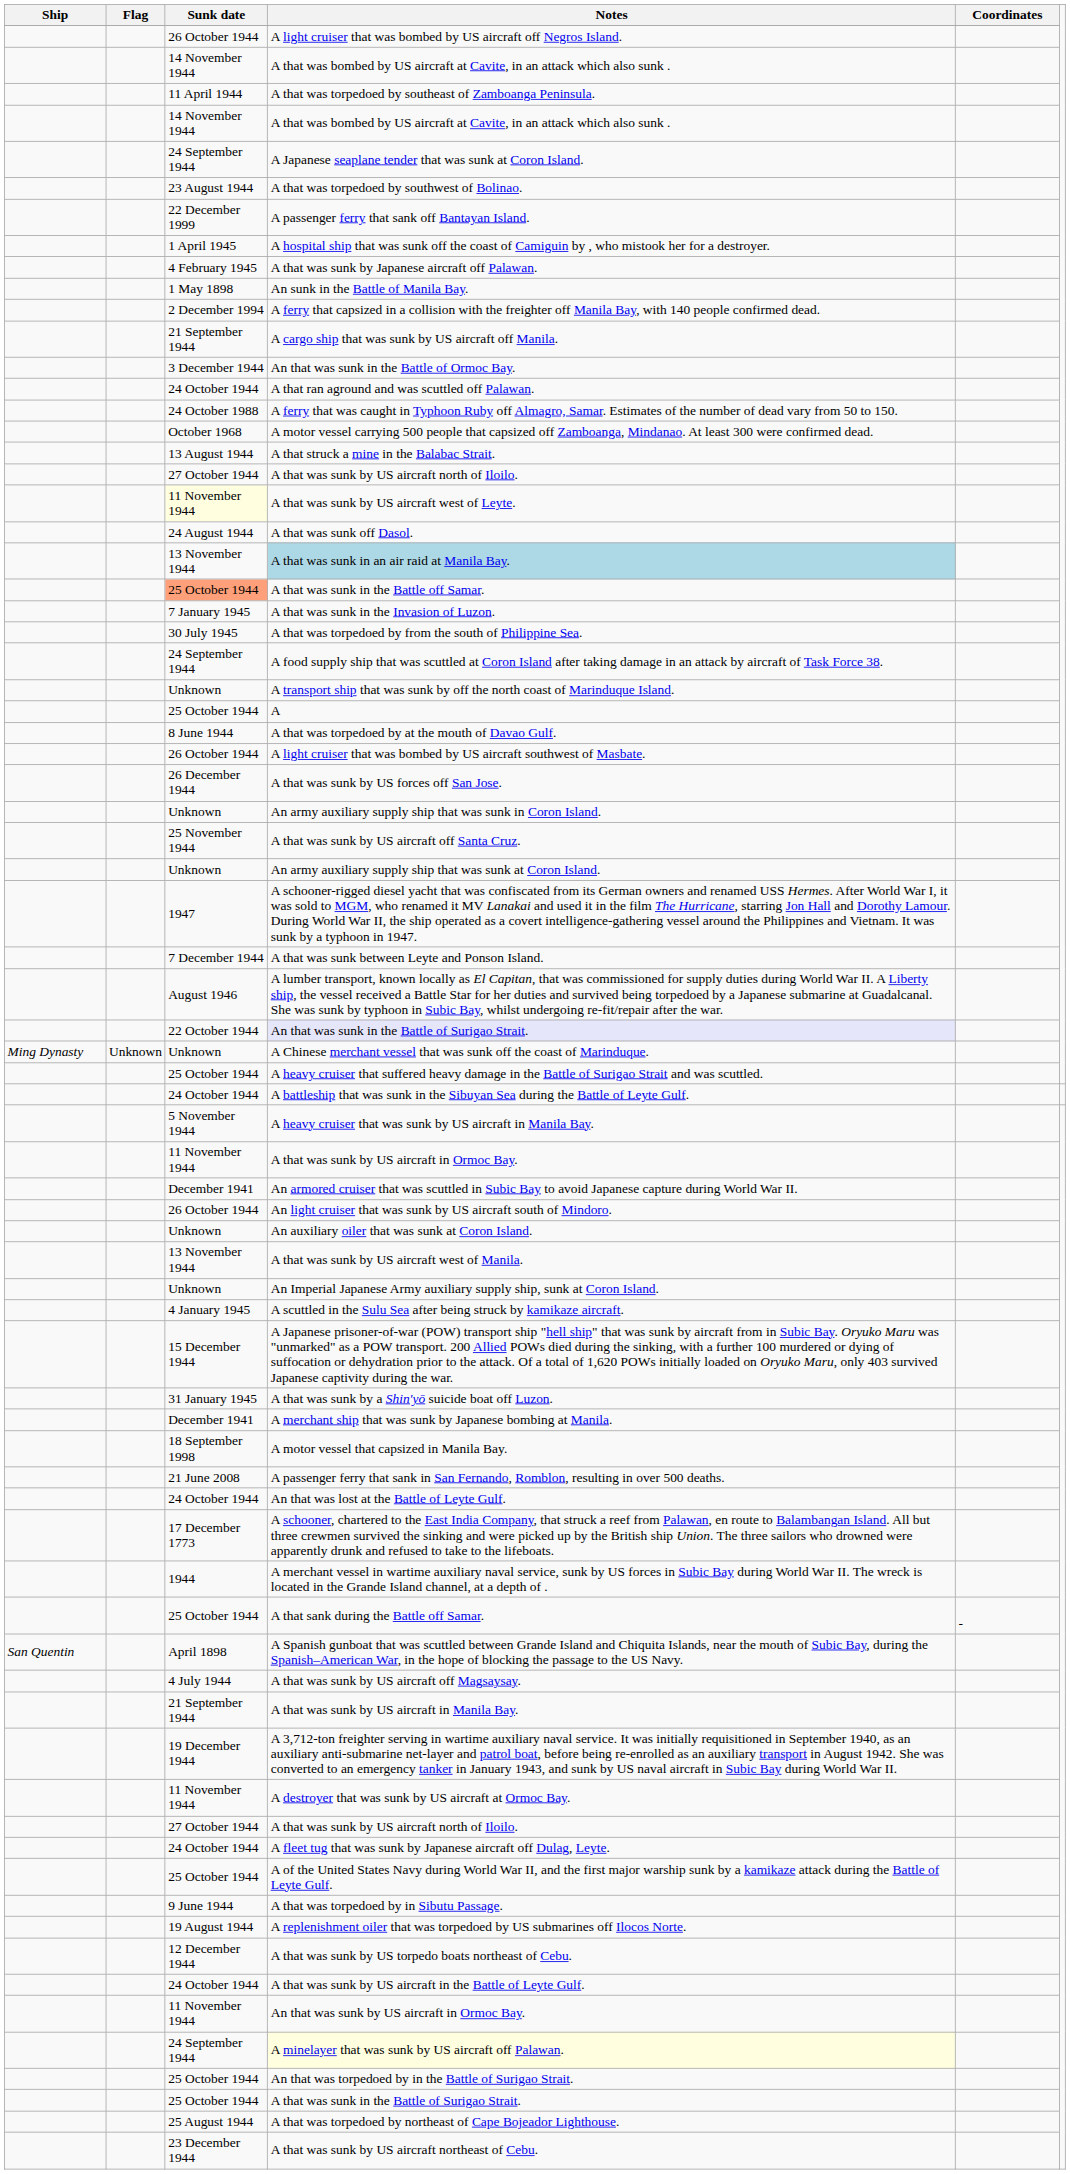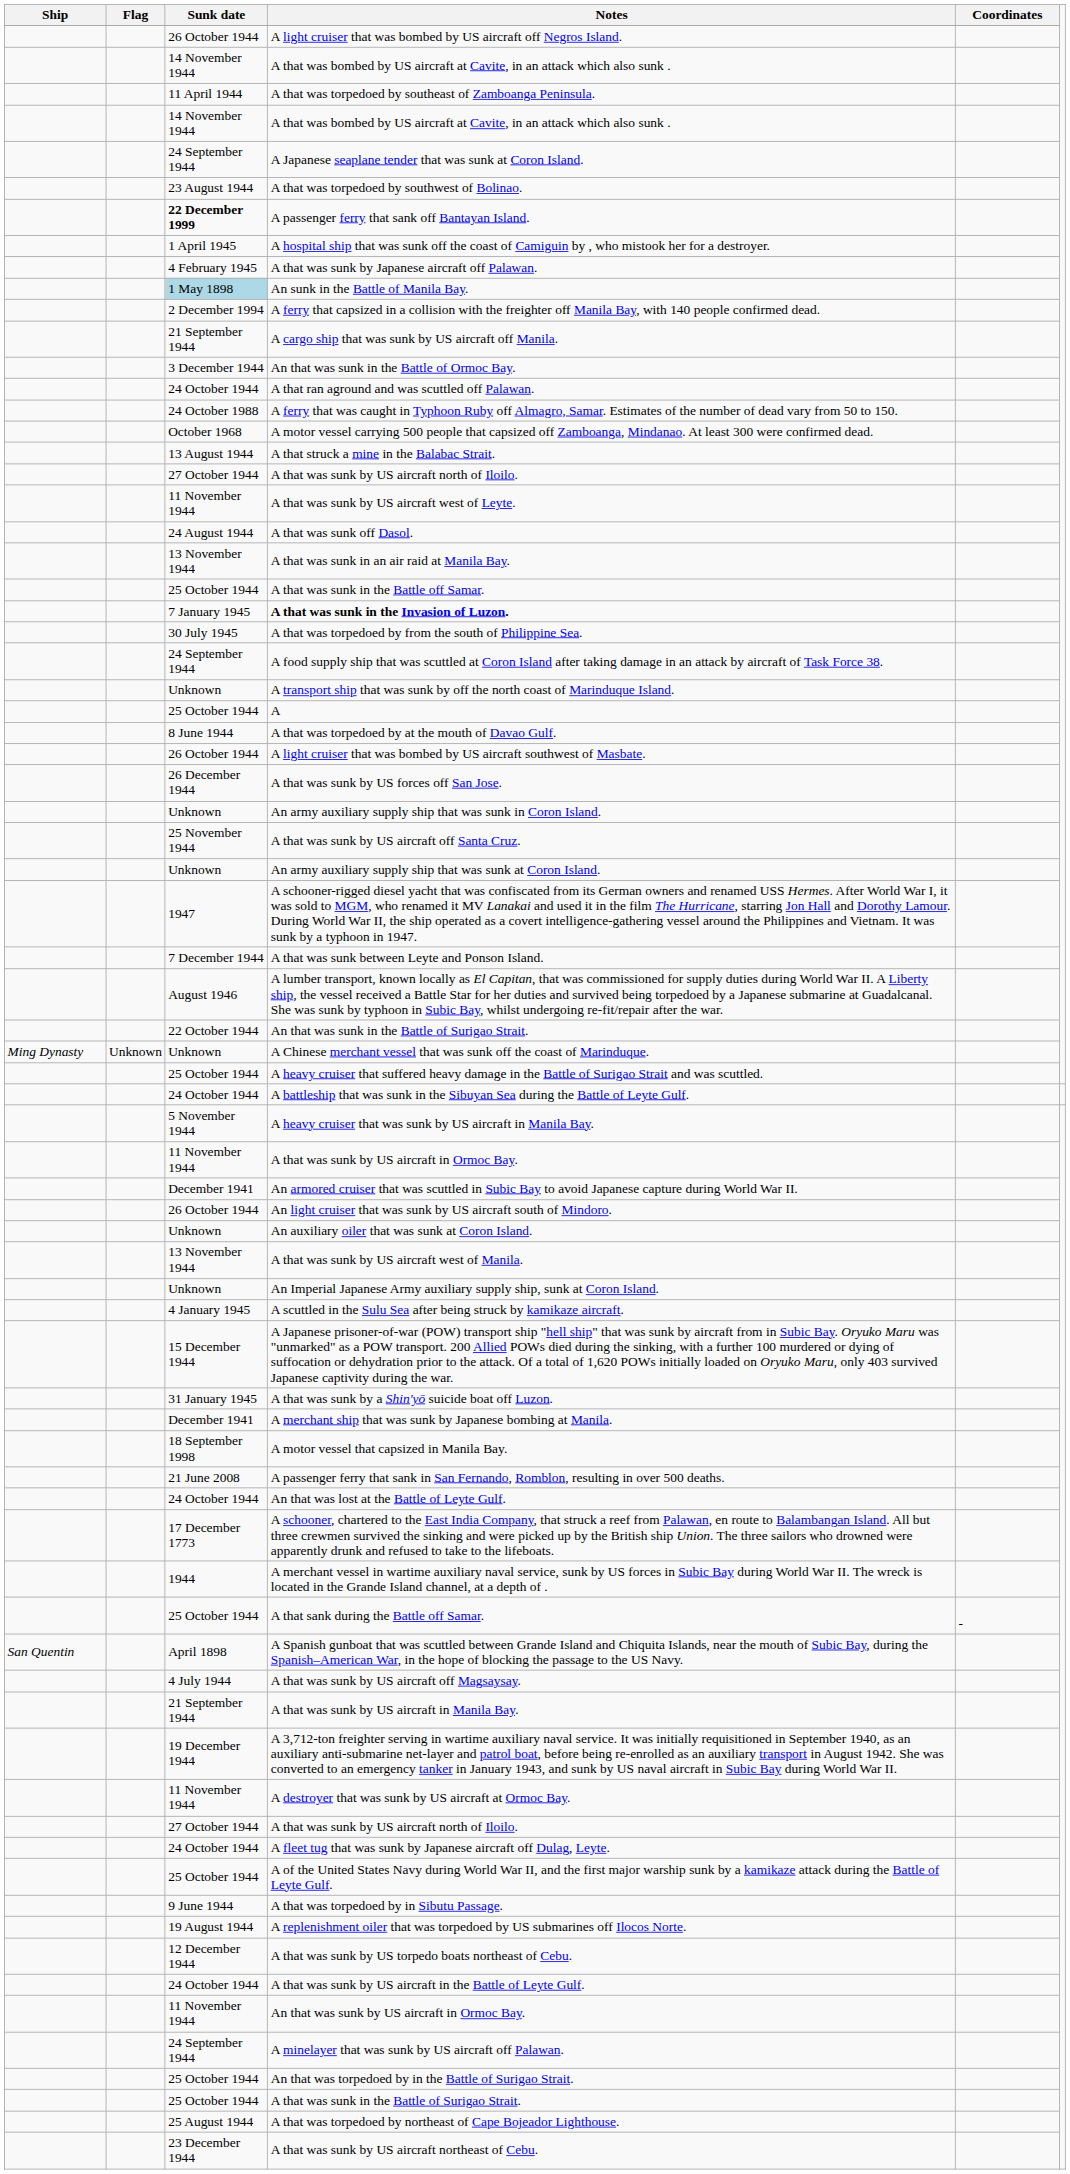(204, 217) normal -> (206, 217) bold
(201, 288) no background -> (201, 288) lightblue background
(205, 503) lightyellow background -> (205, 503) no background
(390, 561) lightblue background -> (390, 561) no background
(213, 589) lightsalmon background -> (213, 589) no background
(383, 611) normal -> (390, 611) bold
(400, 1030) lavender background -> (400, 1030) no background
(417, 2050) lightyellow background -> (417, 2050) no background
